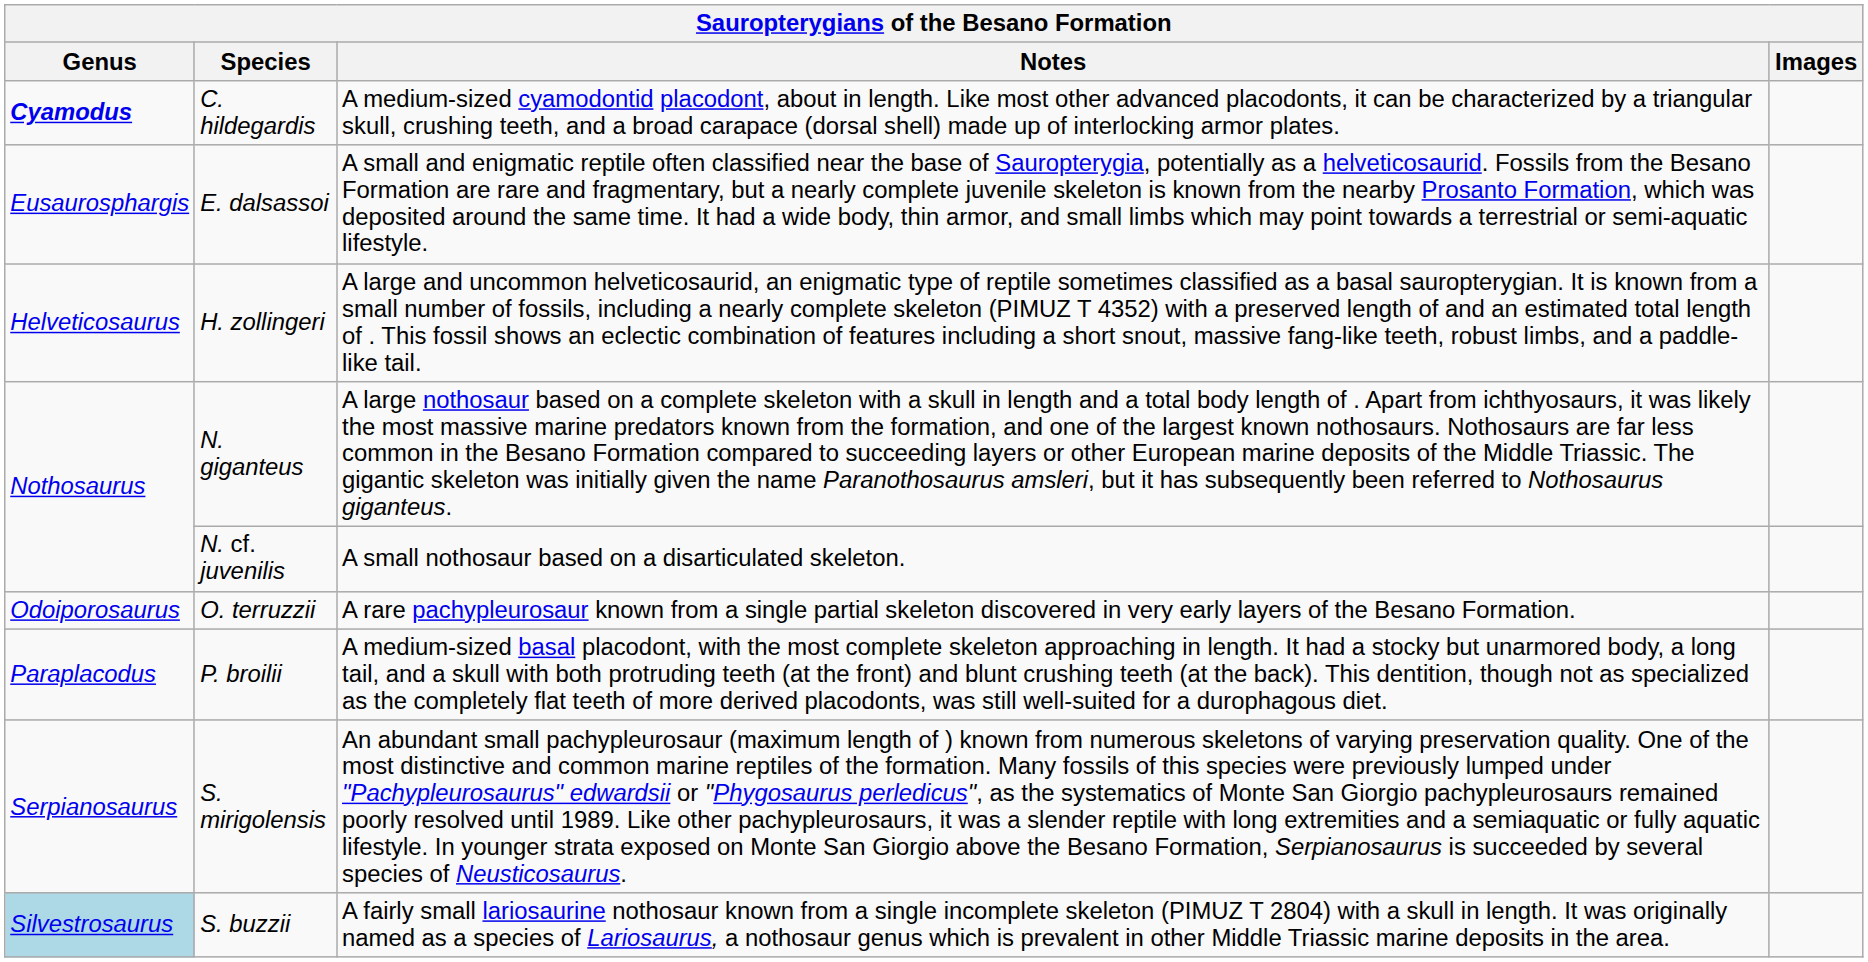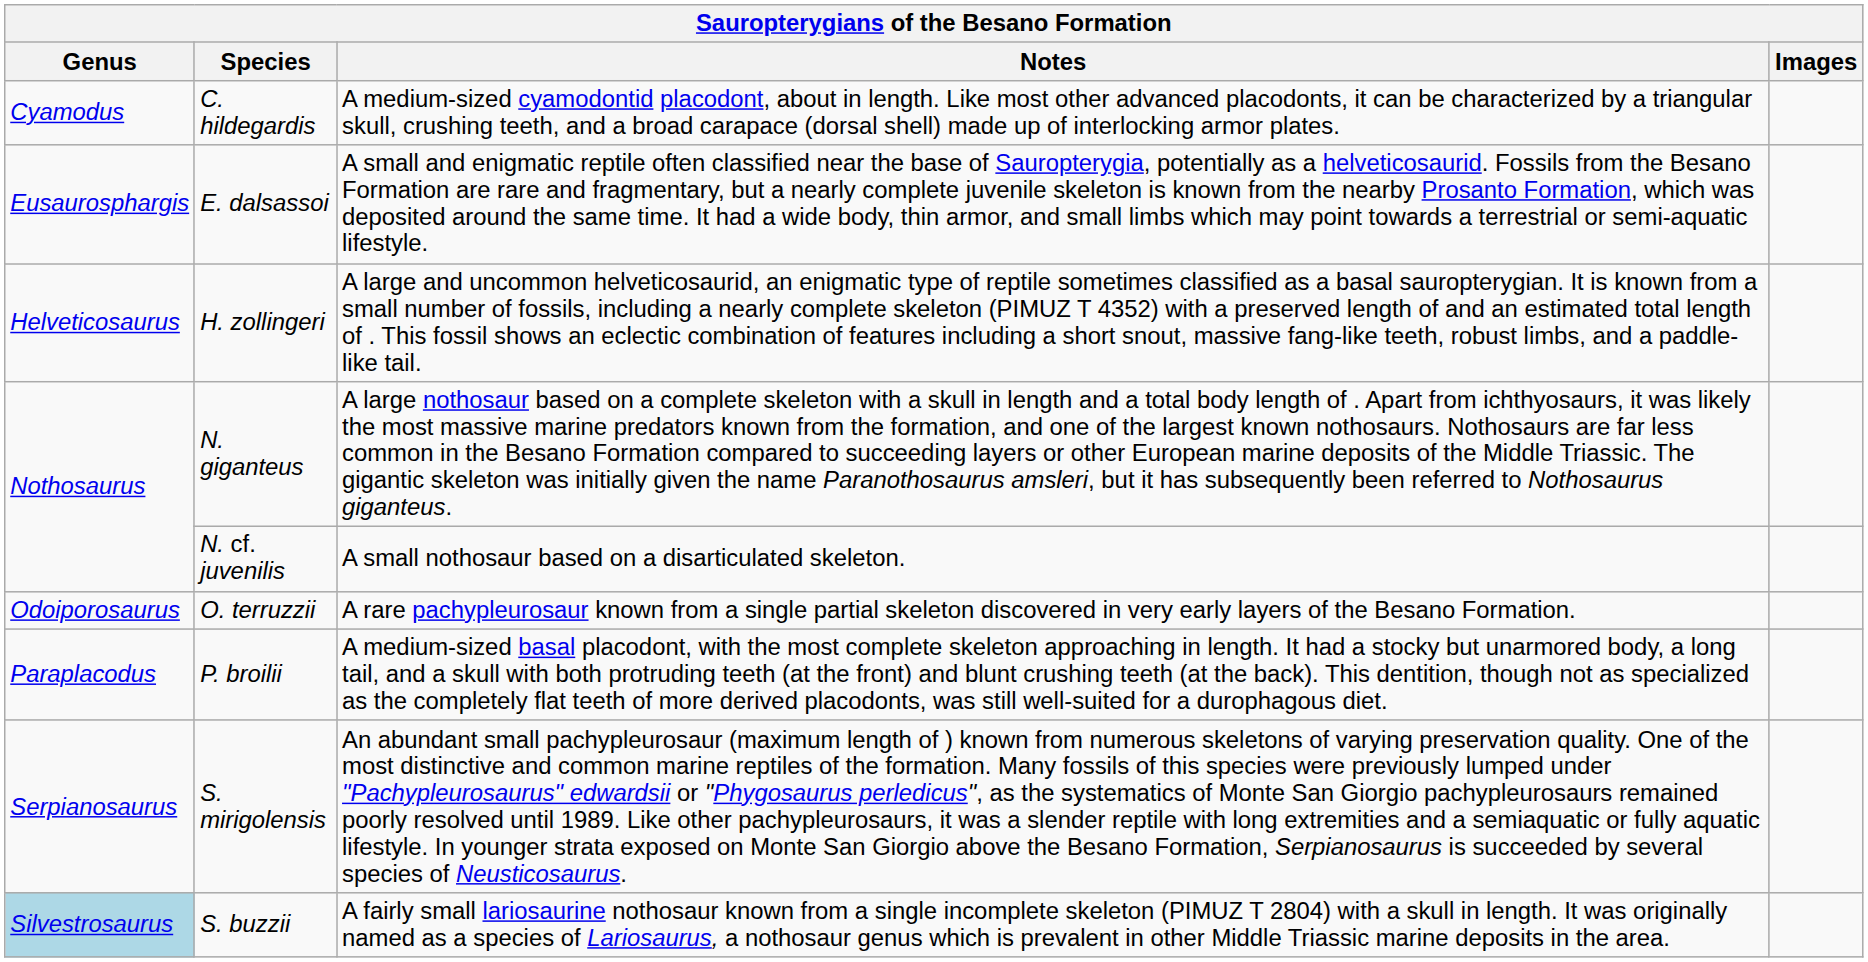(71, 112) bold -> (67, 112) normal
